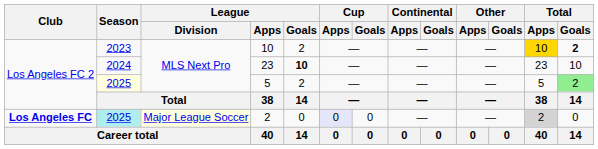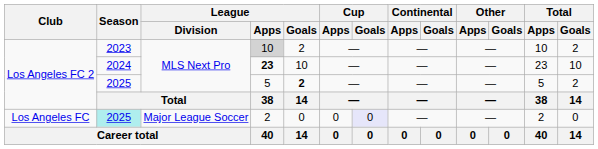(267, 48) no background -> (267, 48) lightgrey background
(541, 48) gold background -> (541, 48) no background
(575, 48) bold -> (575, 48) normal
(267, 65) normal -> (267, 65) bold
(302, 65) bold -> (302, 65) normal
(119, 83) lightyellow background -> (119, 83) no background
(302, 83) normal -> (302, 83) bold
(575, 83) lightgreen background -> (575, 83) no background
(50, 118) bold -> (50, 118) normal
(196, 118) lightyellow background -> (196, 118) no background
(336, 118) lavender background -> (336, 118) no background
(370, 118) no background -> (370, 118) lavender background
(541, 118) lightgrey background -> (541, 118) no background
